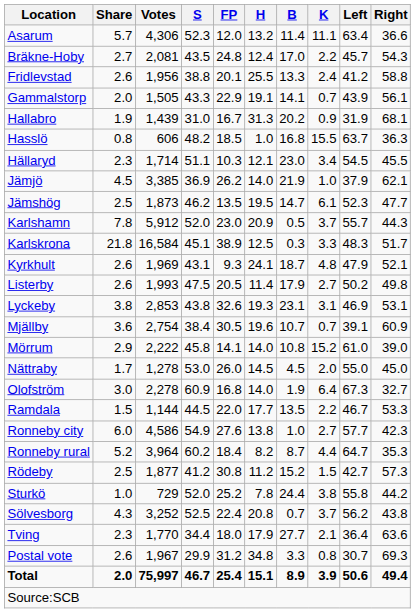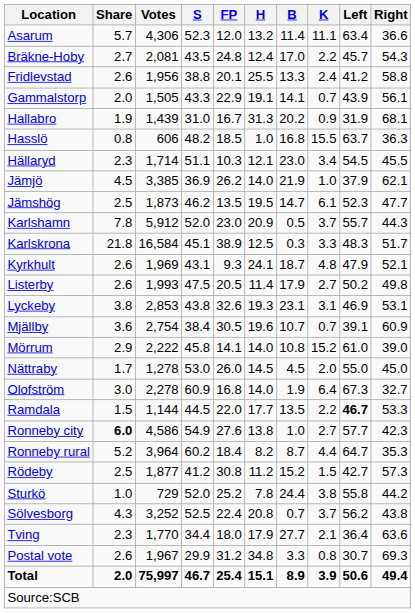(355, 410) normal -> (355, 410) bold
(123, 431) normal -> (123, 431) bold
